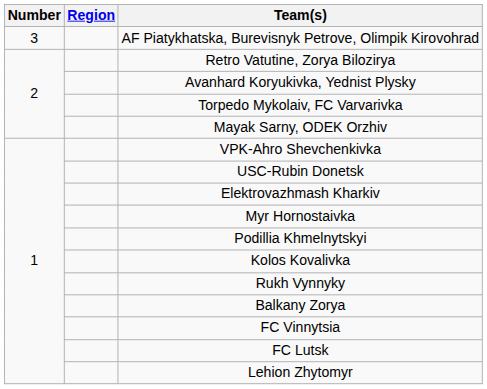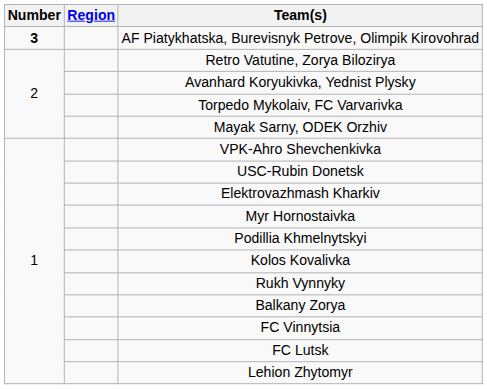(34, 37) normal -> (34, 37) bold
